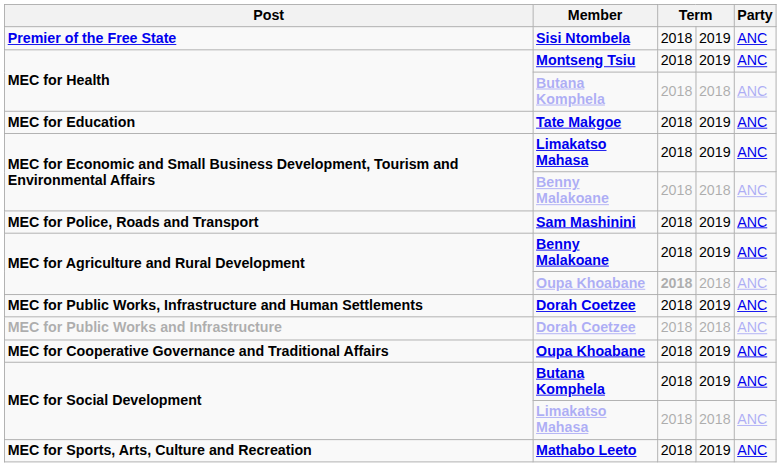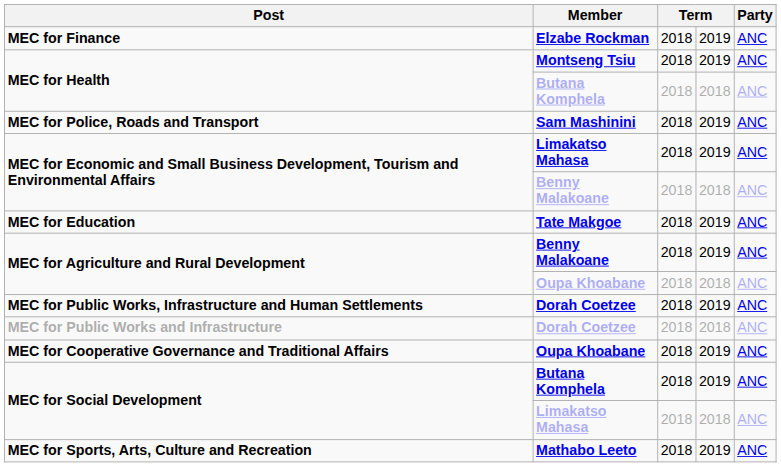- row: (92, 38)
+ row: (64, 38)
rows swapped: (71, 122) <-> (133, 221)
(677, 283) bold -> (677, 283) normal
